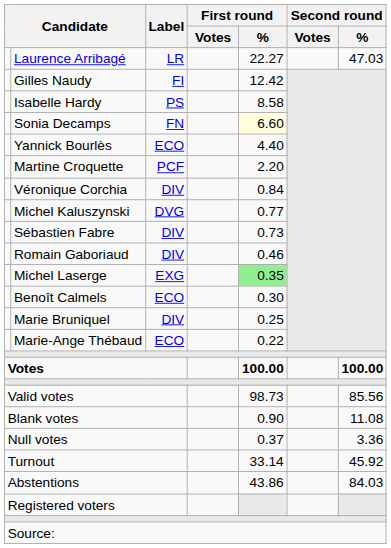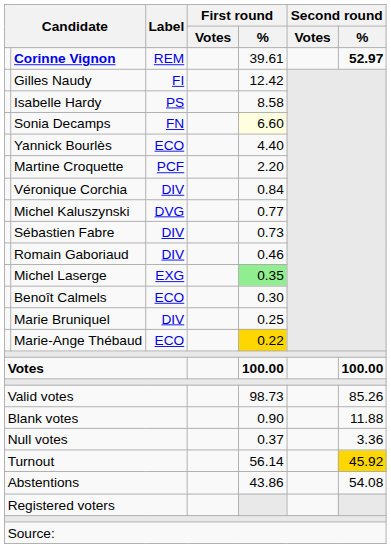+ row: (65, 59)
- row: (70, 59)
(270, 340) no background -> (270, 340) gold background
(366, 396) 85.56 -> (366, 396) 85.26
(367, 418) 11.08 -> (367, 418) 11.88
(267, 461) 33.14 -> (267, 461) 56.14
(366, 461) no background -> (366, 461) gold background
(366, 483) 84.03 -> (366, 483) 54.08
